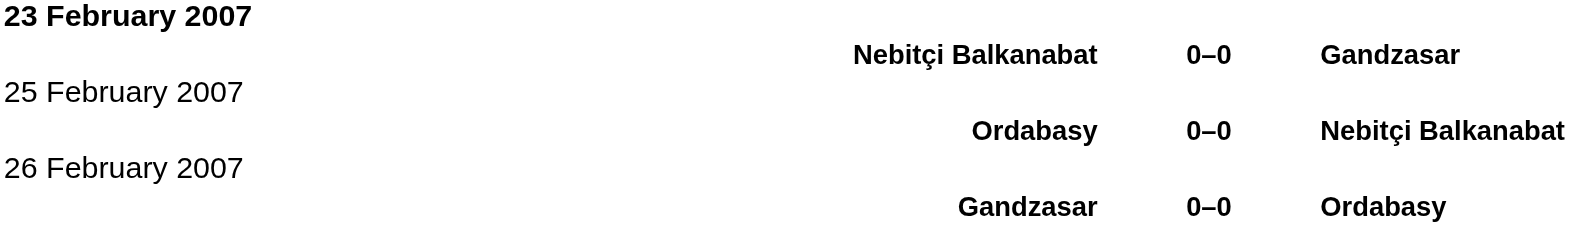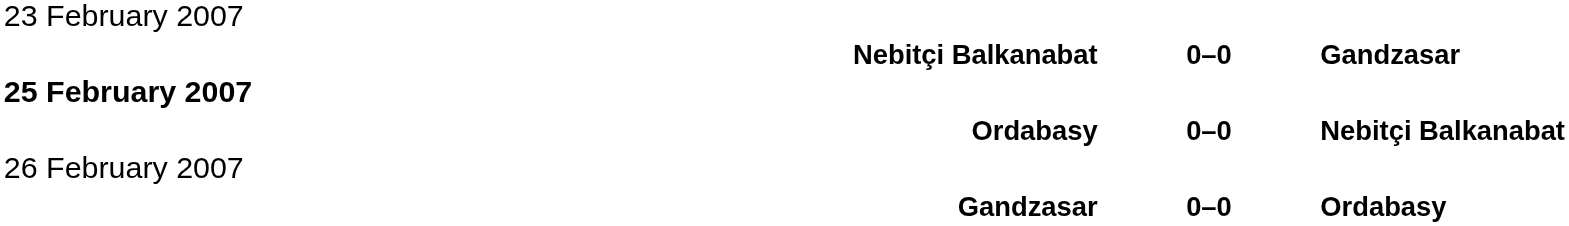(128, 16) bold -> (124, 16) normal
(124, 92) normal -> (128, 92) bold
